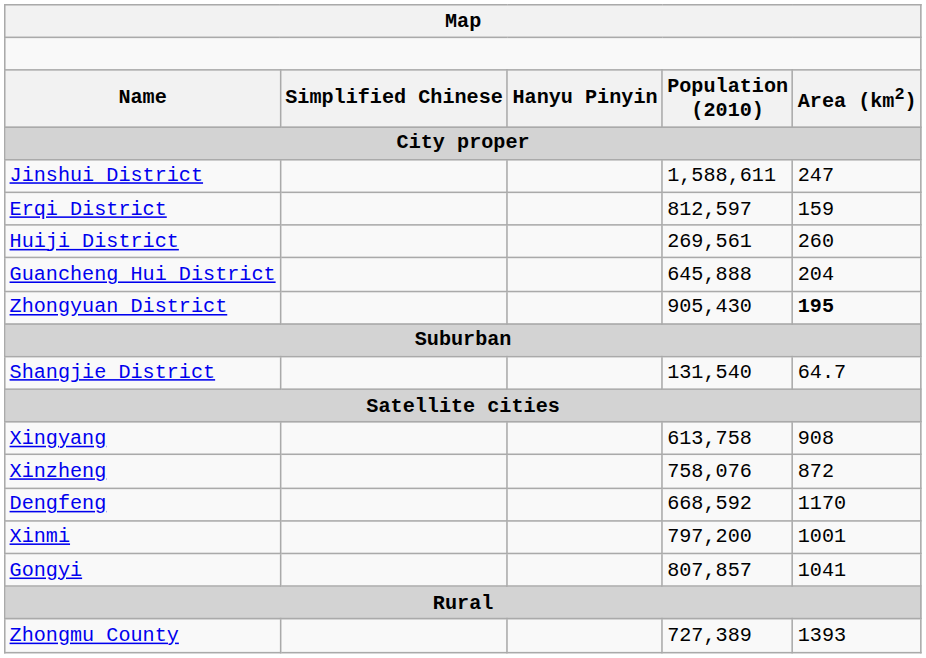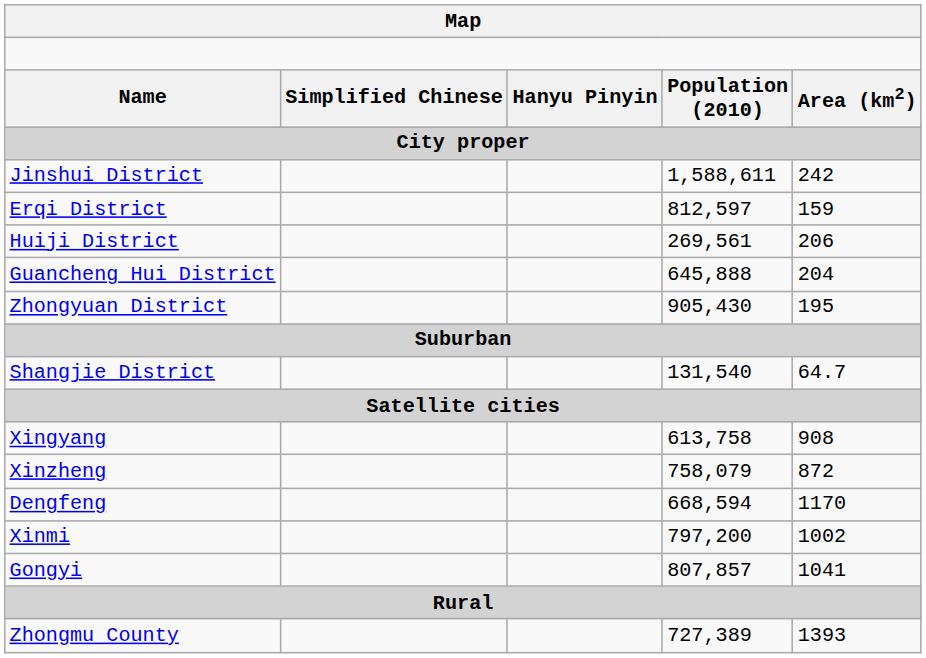(816, 176) 247 -> (816, 176) 242
(816, 241) 260 -> (816, 241) 206
(816, 307) bold -> (816, 307) normal
(710, 471) 758,076 -> (710, 471) 758,079
(710, 504) 668,592 -> (710, 504) 668,594
(822, 537) 1001 -> (822, 537) 1002
